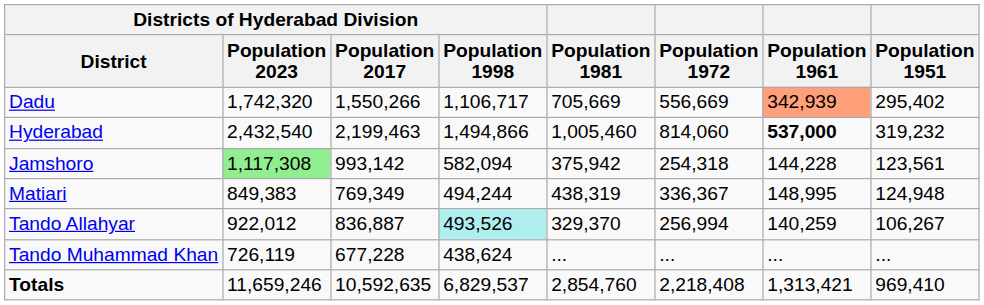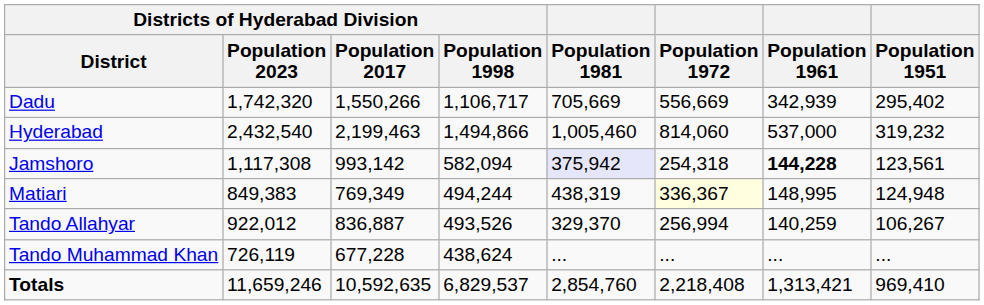(802, 102) lightsalmon background -> (802, 102) no background
(802, 132) bold -> (802, 132) normal
(269, 163) lightgreen background -> (269, 163) no background
(586, 163) no background -> (586, 163) lavender background
(802, 163) normal -> (802, 163) bold
(694, 193) no background -> (694, 193) lightyellow background
(478, 224) paleturquoise background -> (478, 224) no background
